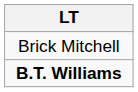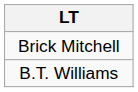(69, 73) bold -> (69, 73) normal
